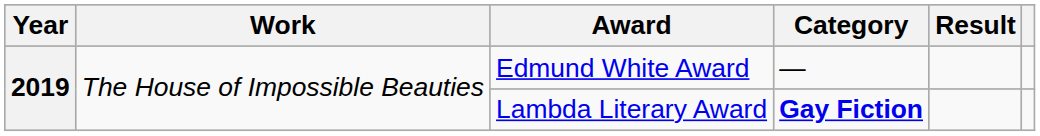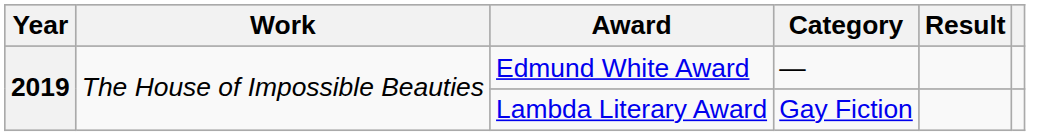(851, 109) bold -> (846, 109) normal
